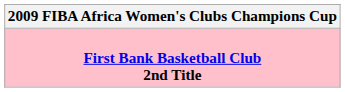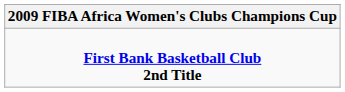(172, 66) pink background -> (172, 66) no background
